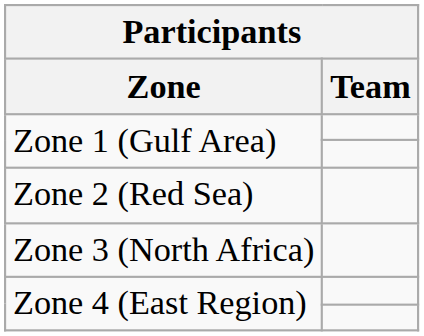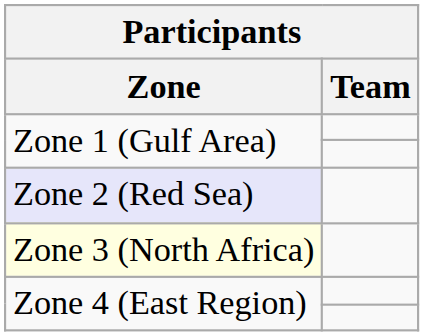(133, 194) no background -> (133, 194) lavender background
(164, 248) no background -> (164, 248) lightyellow background
